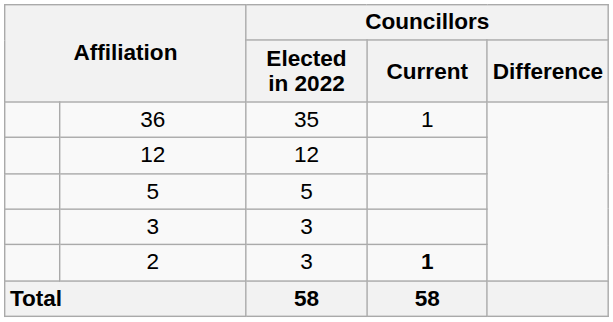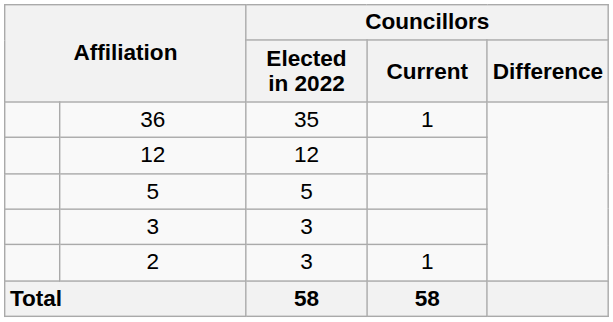(427, 262) bold -> (427, 262) normal
